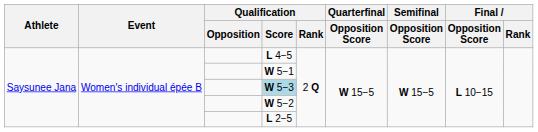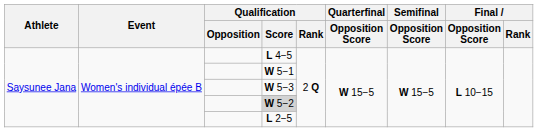(279, 88) lightblue background -> (279, 88) no background
(279, 104) no background -> (279, 104) lightgrey background
